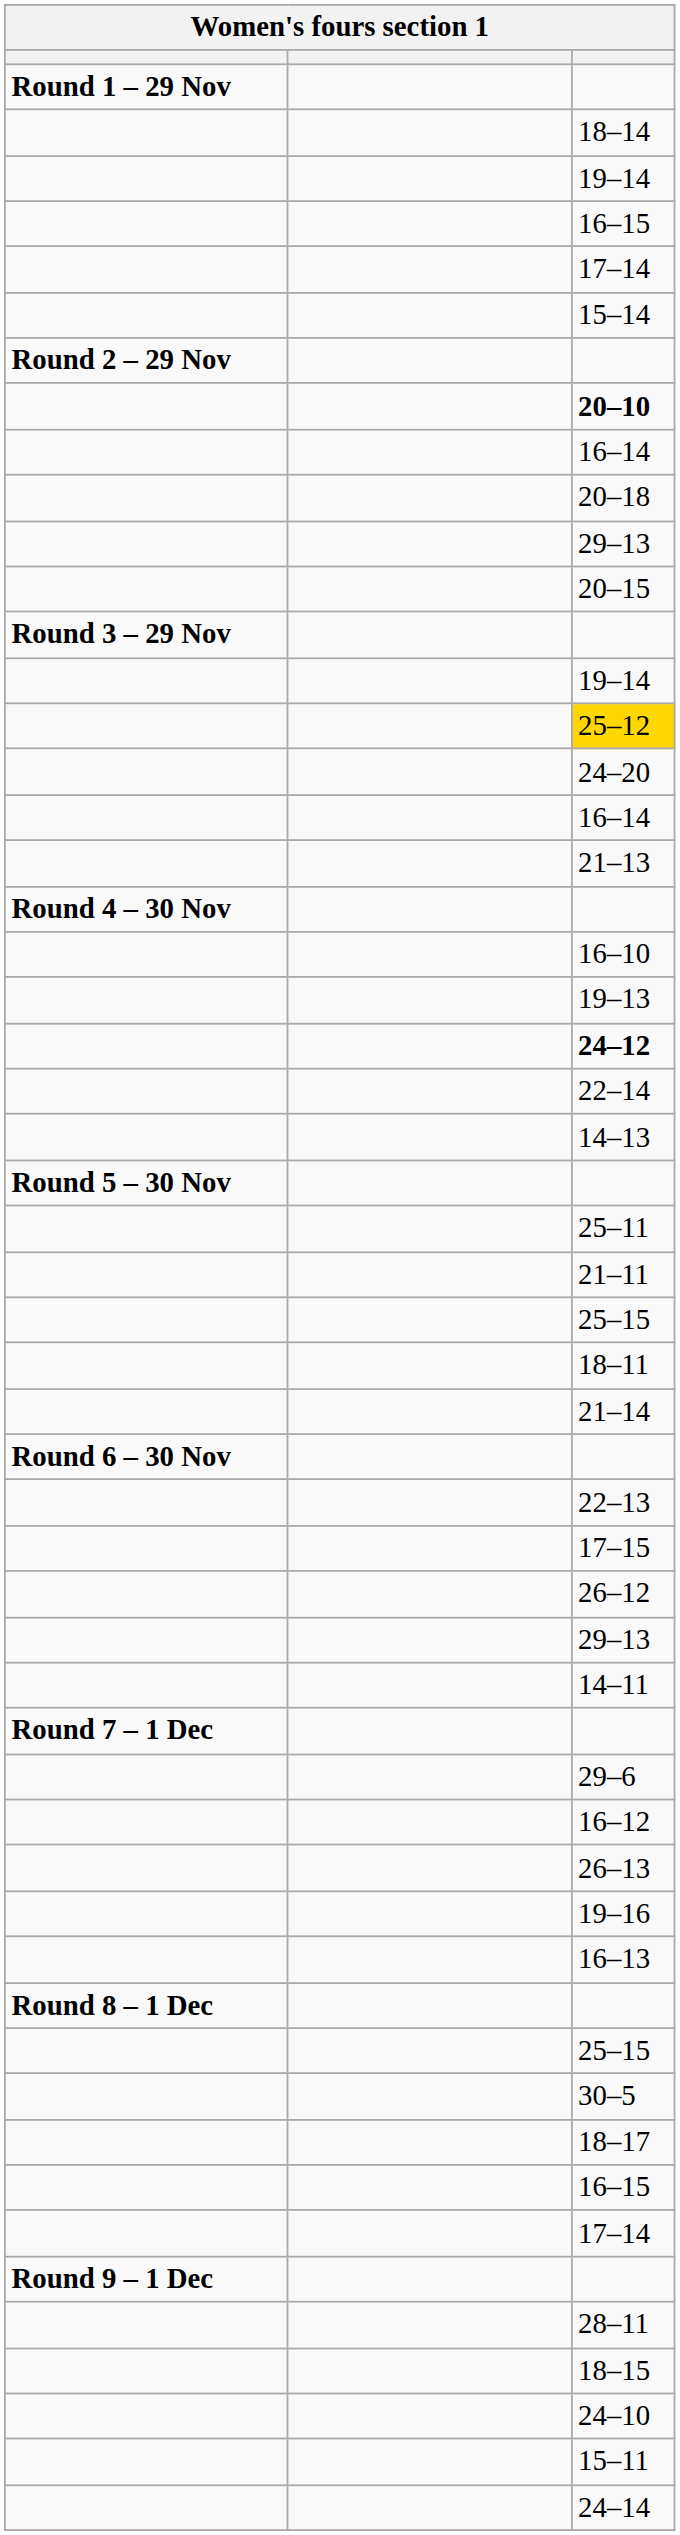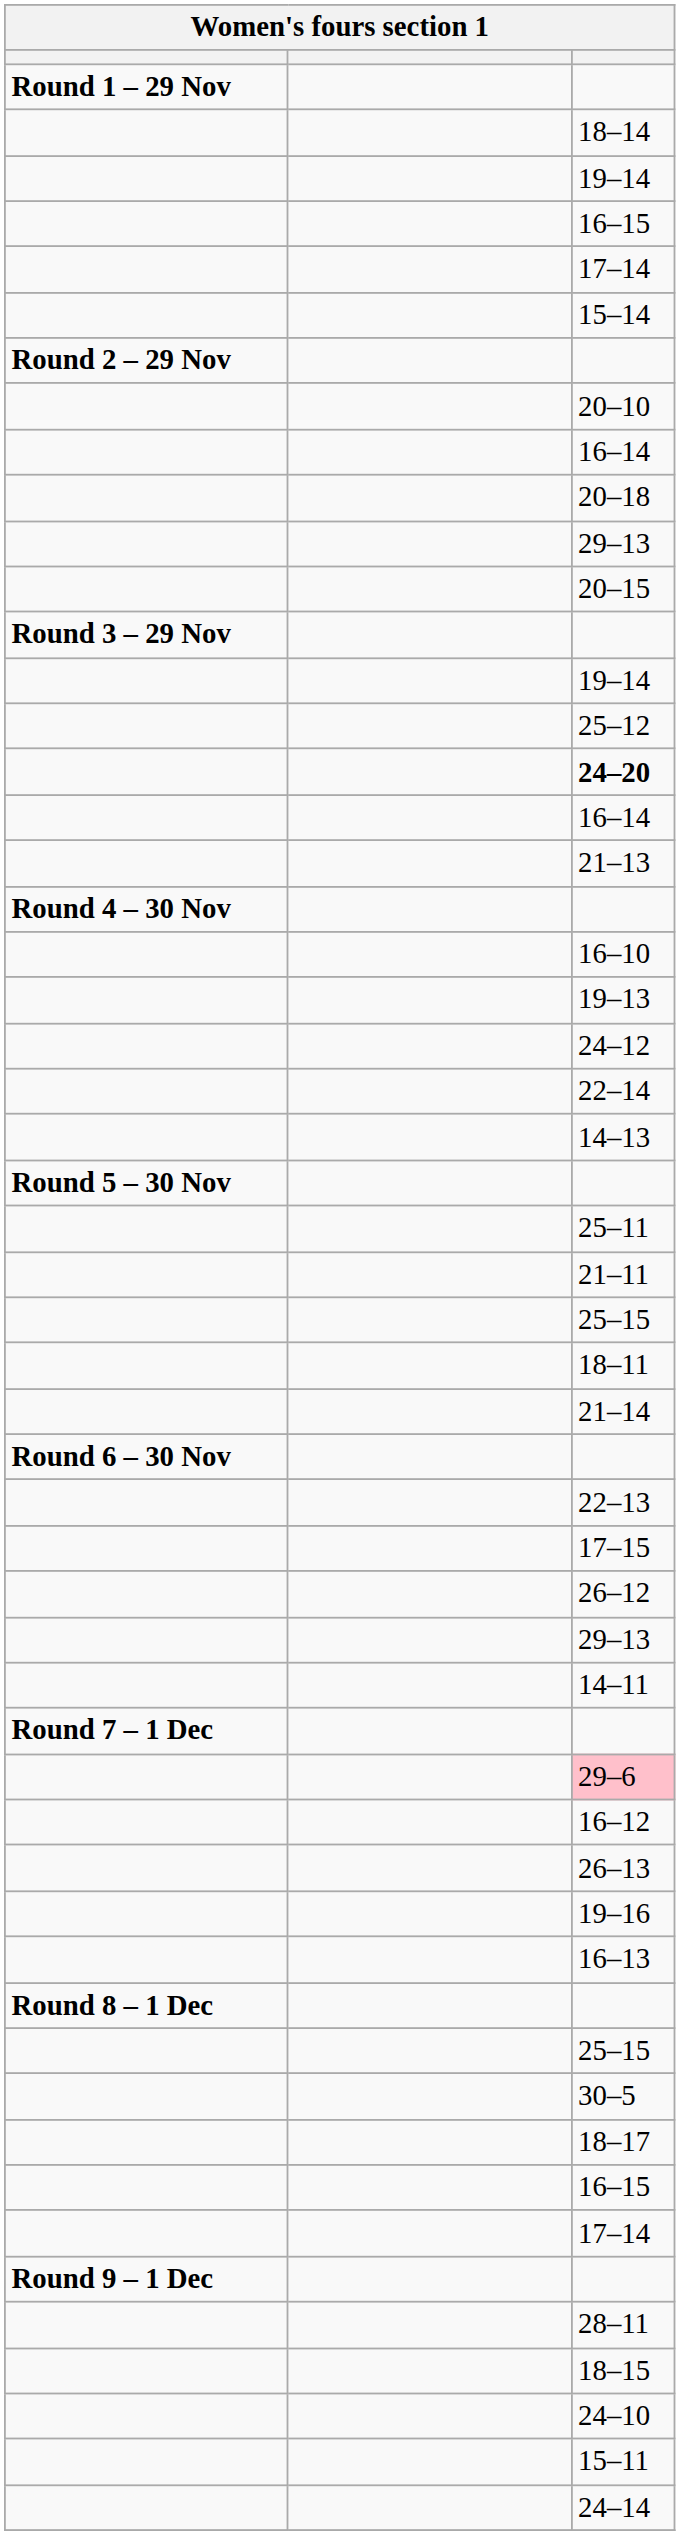(614, 406) bold -> (614, 406) normal
(614, 725) gold background -> (614, 725) no background
(614, 771) normal -> (614, 771) bold
(614, 1045) bold -> (614, 1045) normal
(607, 1776) no background -> (607, 1776) pink background
